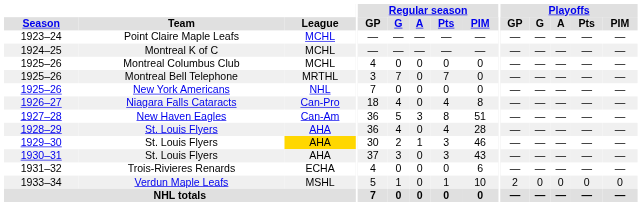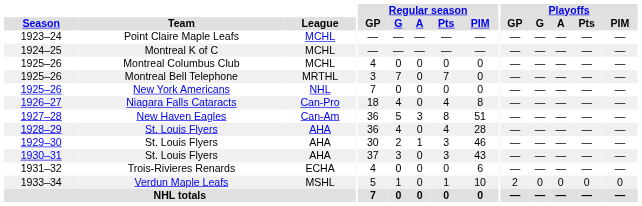(320, 142) gold background -> (320, 142) no background
